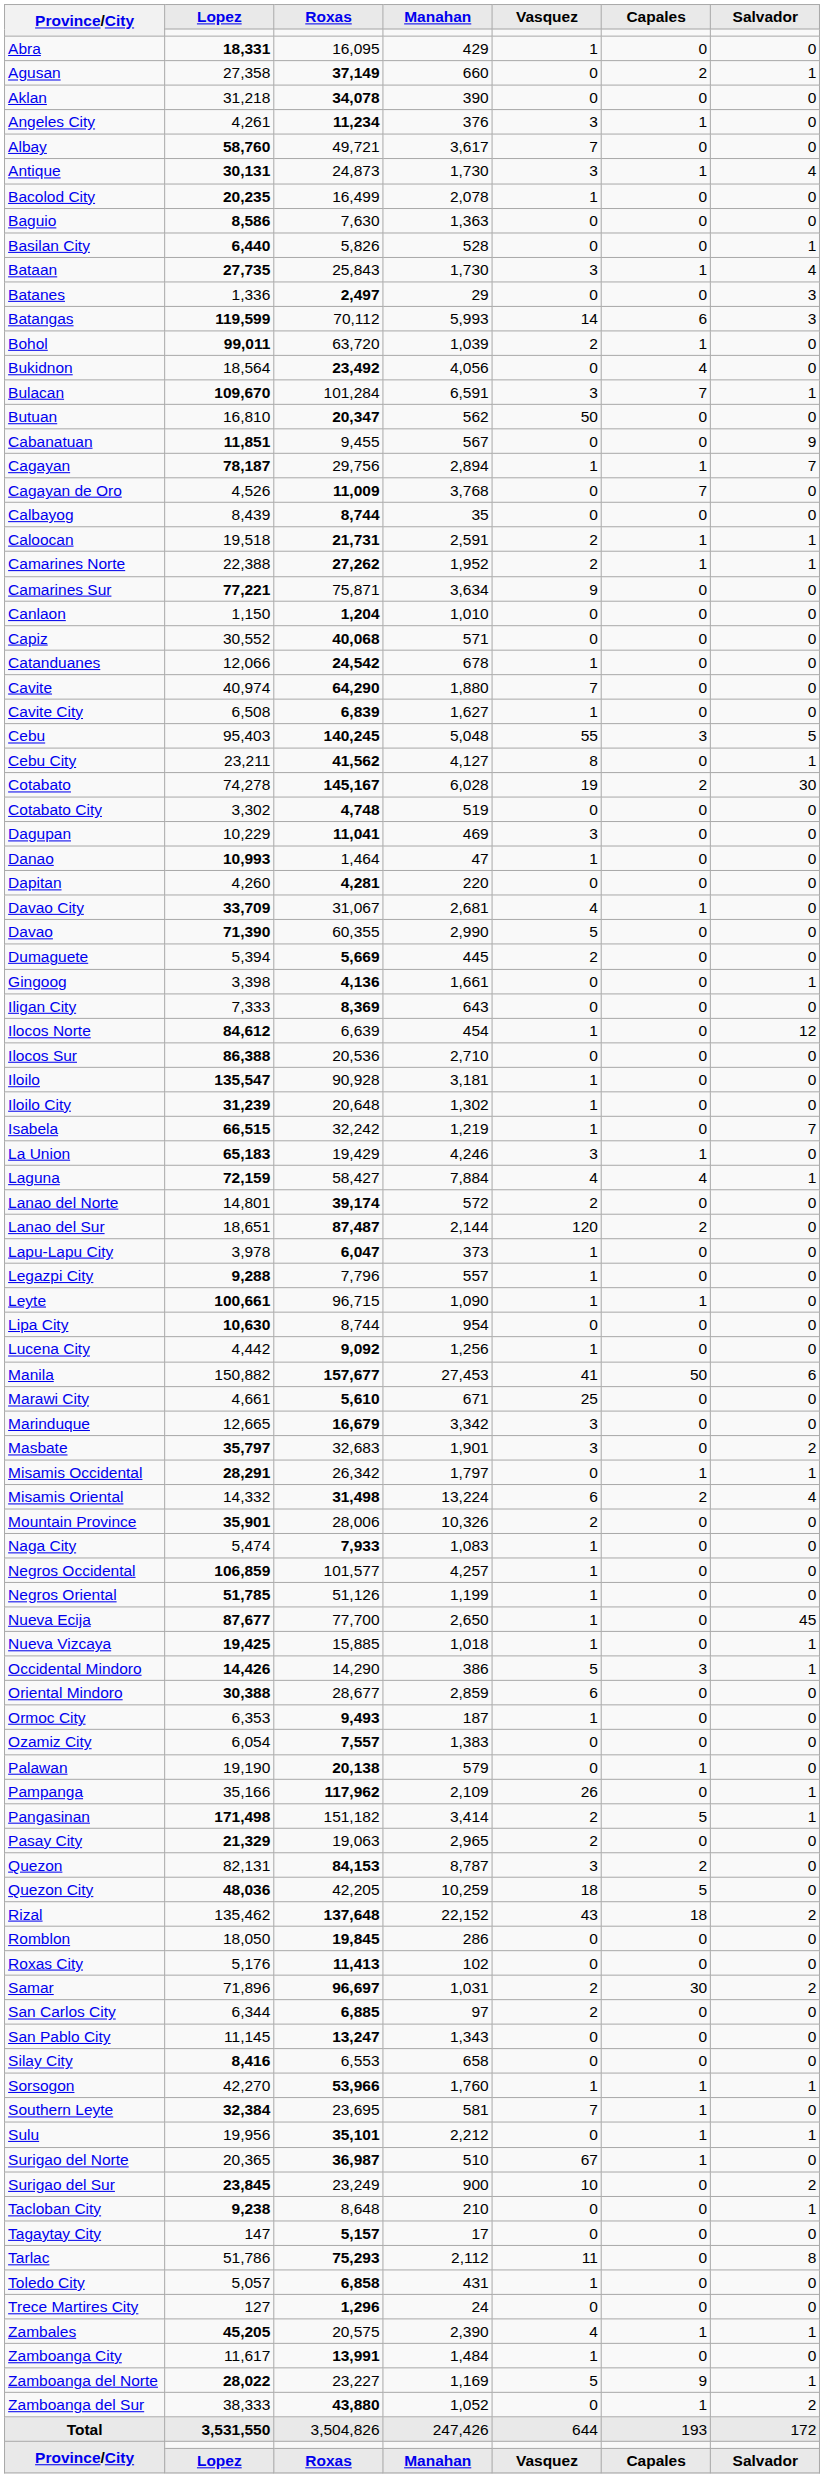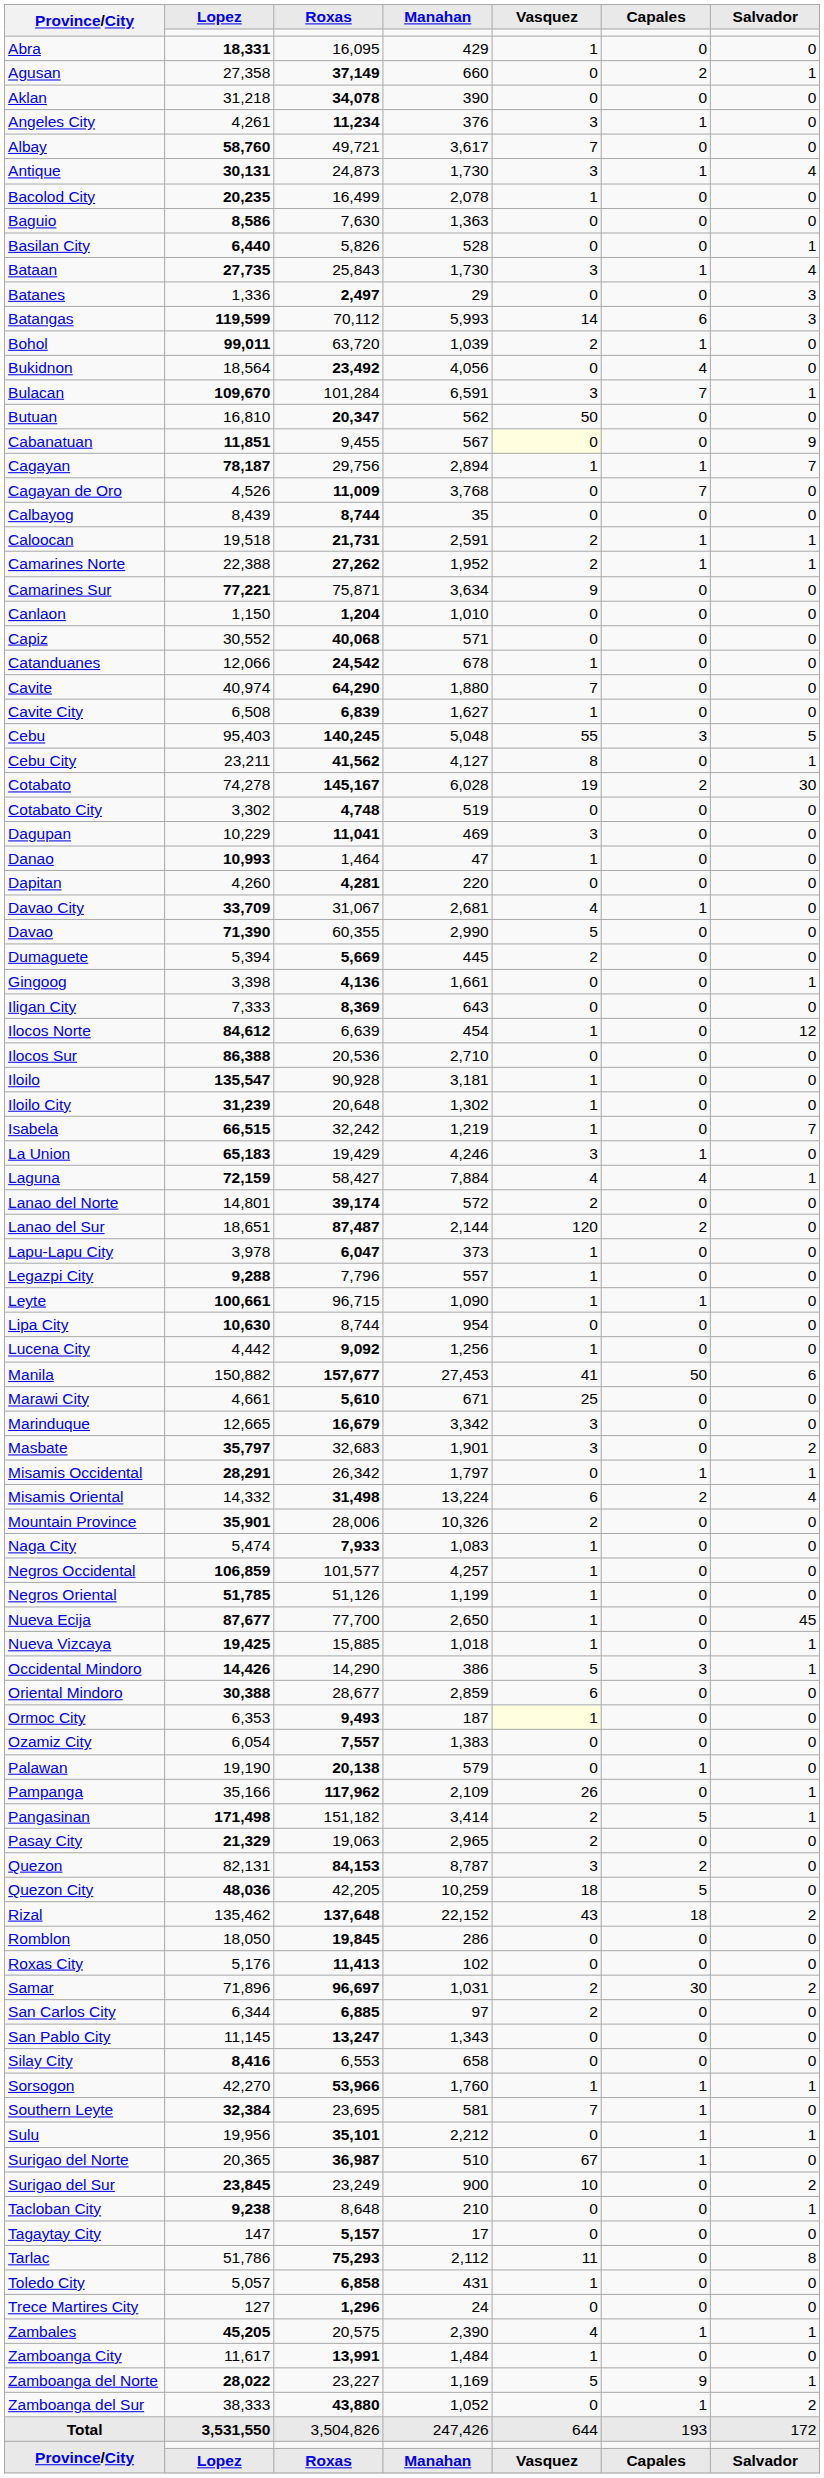(594, 441) no background -> (594, 441) lightyellow background
(594, 1718) no background -> (594, 1718) lightyellow background
